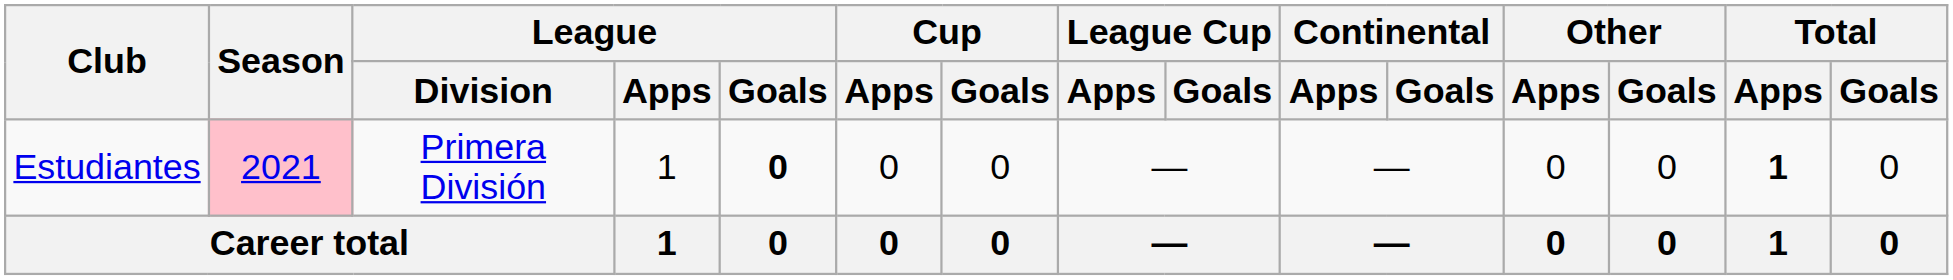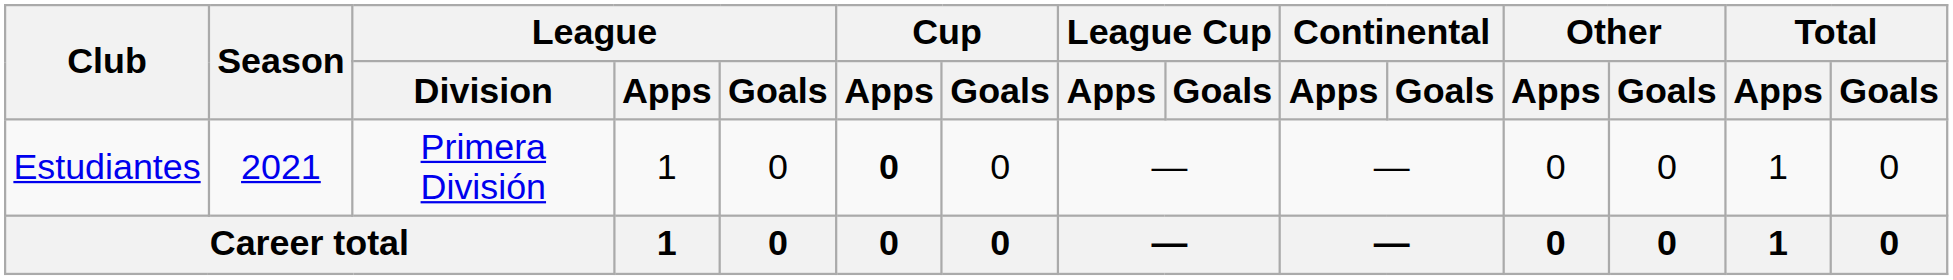(281, 166) pink background -> (281, 166) no background
(778, 166) bold -> (778, 166) normal
(889, 166) normal -> (889, 166) bold
(1778, 166) bold -> (1778, 166) normal
